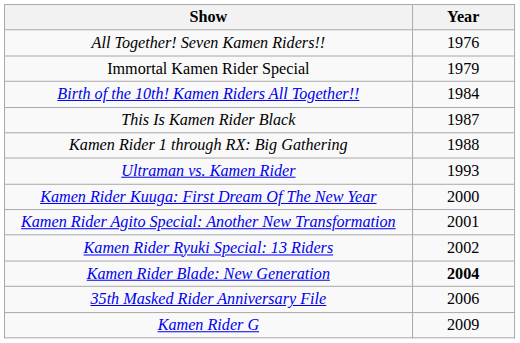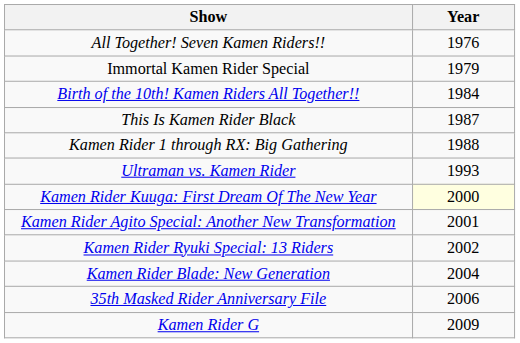(463, 196) no background -> (463, 196) lightyellow background
(463, 273) bold -> (463, 273) normal
